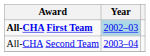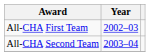(50, 28) bold -> (47, 28) normal
(121, 28) lightblue background -> (121, 28) no background
